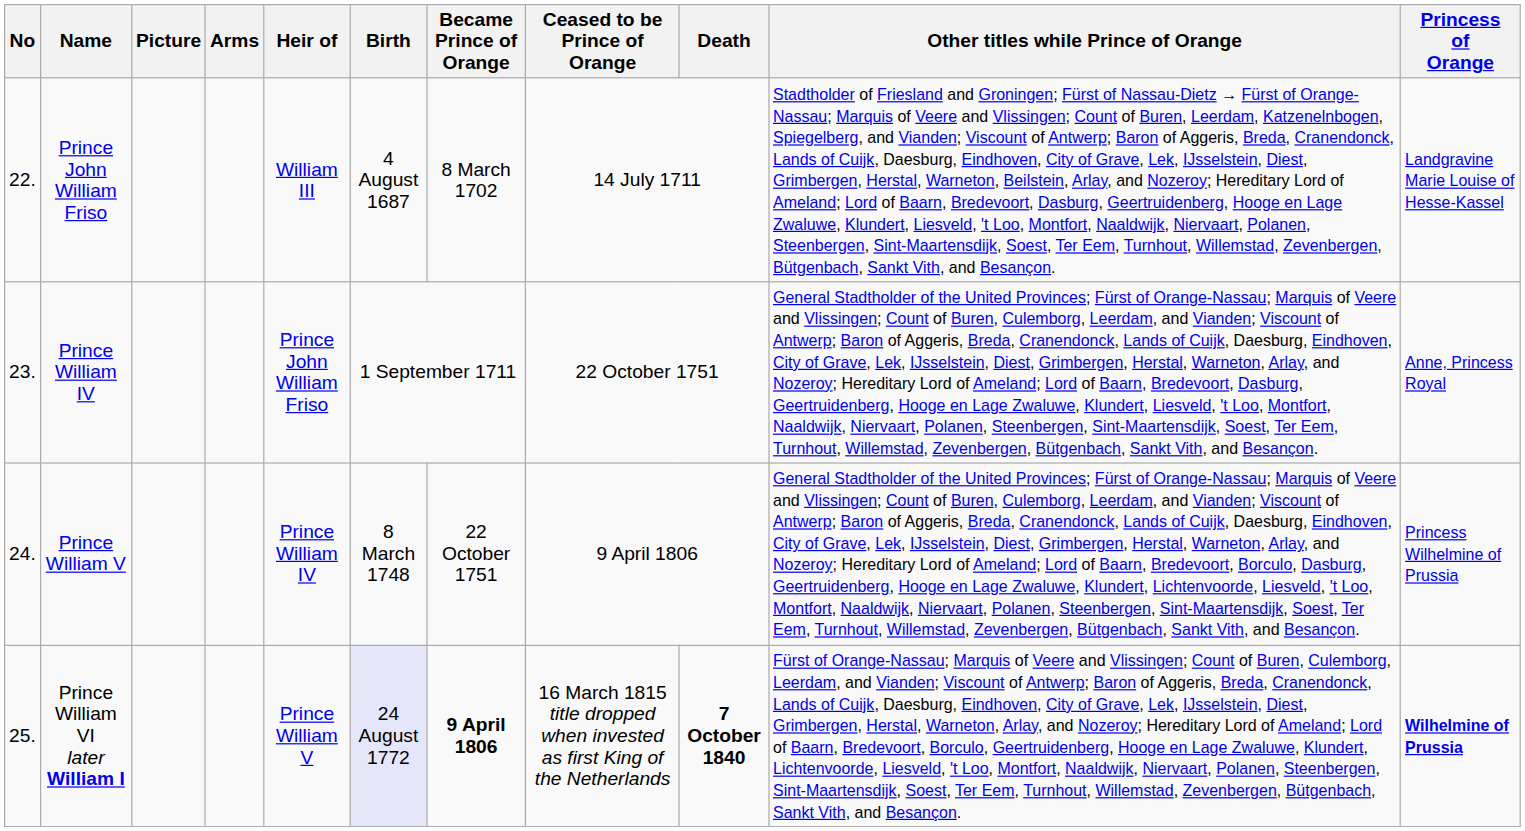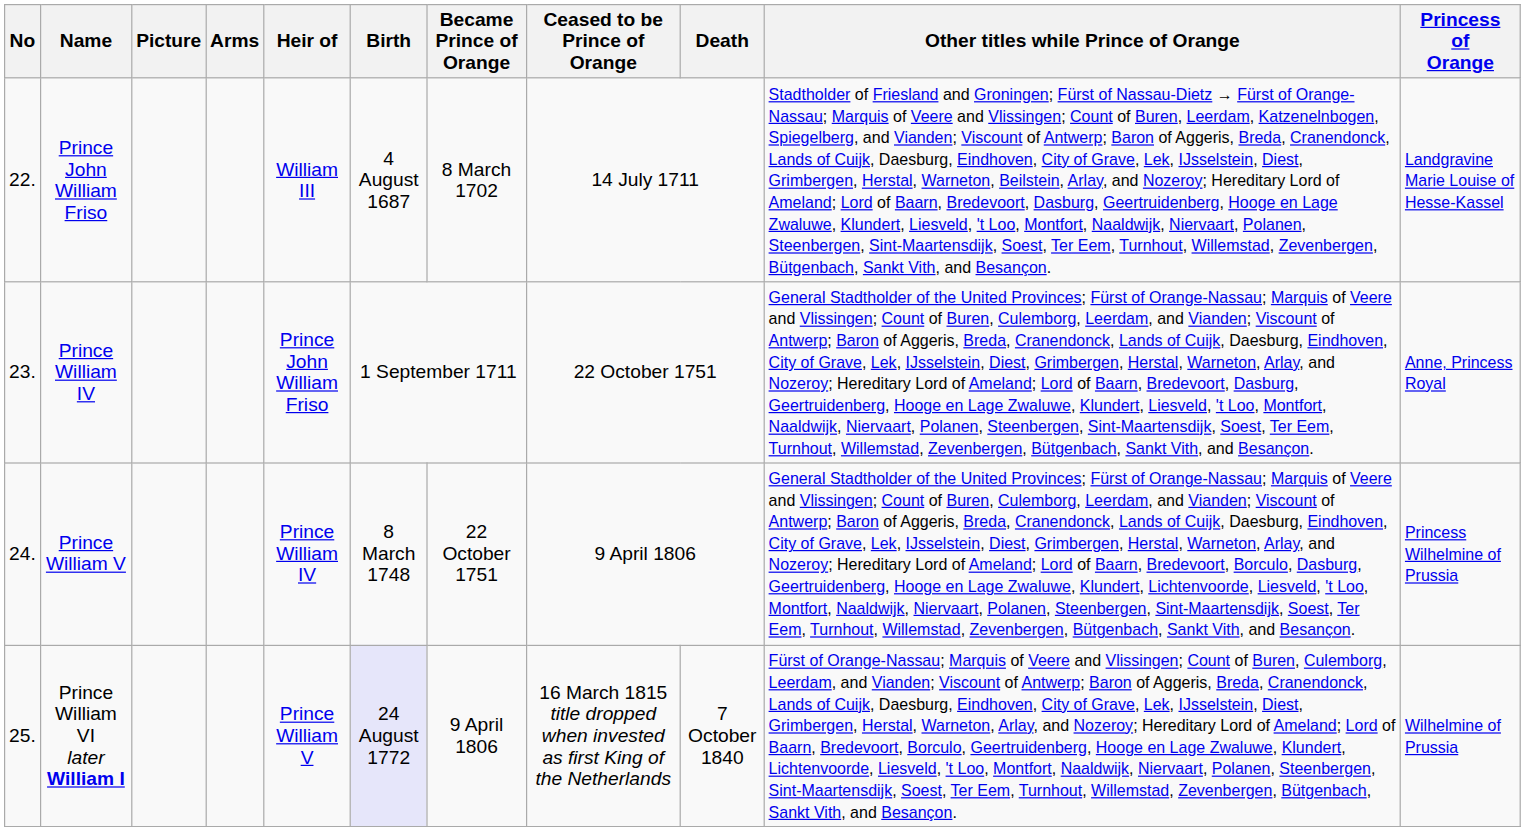(476, 735) bold -> (477, 735) normal
(724, 735) bold -> (722, 735) normal
(1457, 735) bold -> (1453, 736) normal
